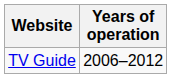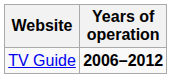(123, 60) normal -> (123, 60) bold
